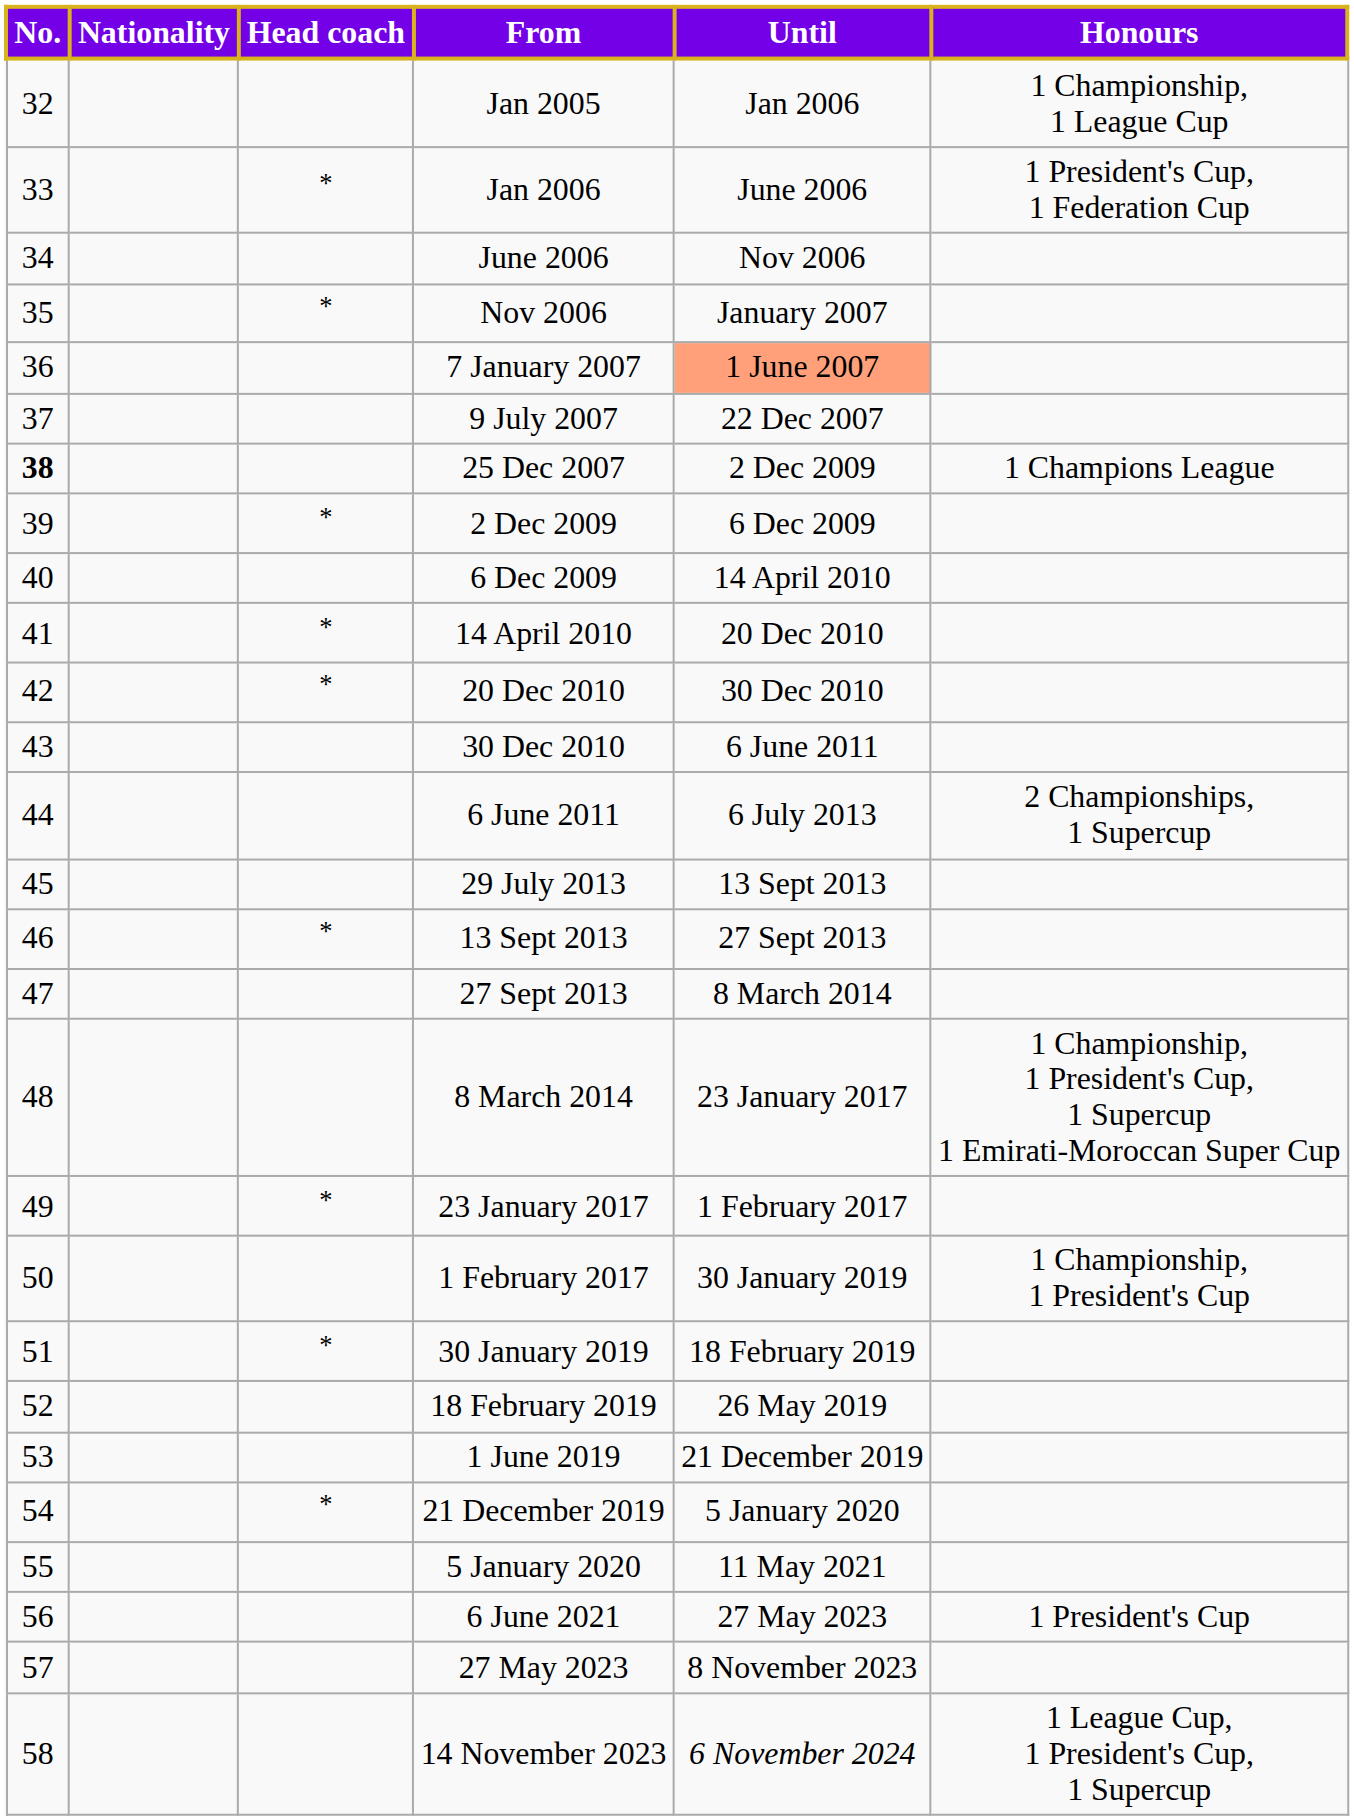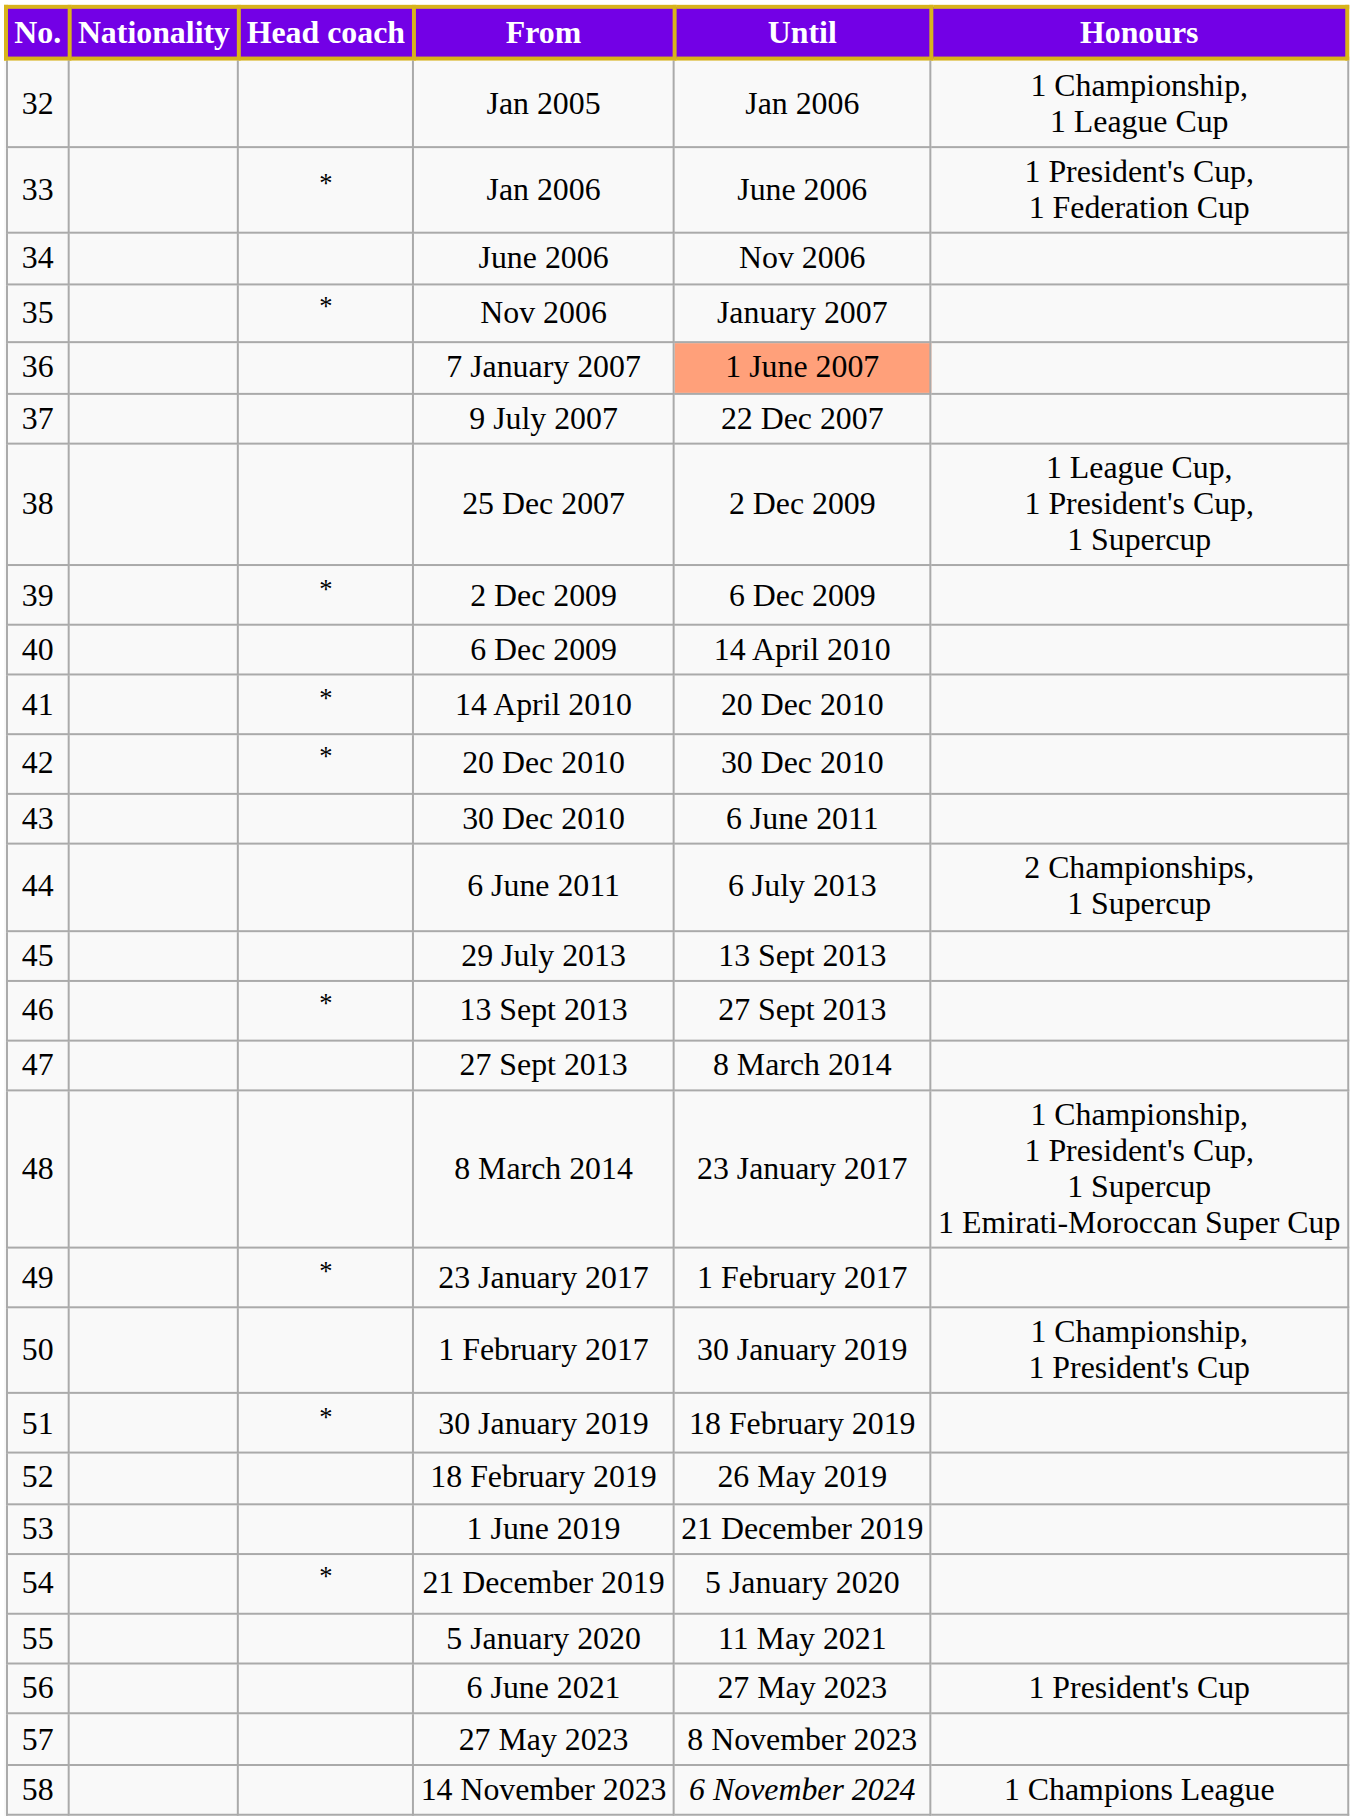(38, 468) bold -> (38, 504) normal
(1139, 468) 1 Champions League -> (1139, 504) 1 League Cup, 1 President's Cup, 1 Supercup
(1139, 1753) 1 League Cup, 1 President's Cup, 1 Supercup -> (1139, 1789) 1 Champions League
